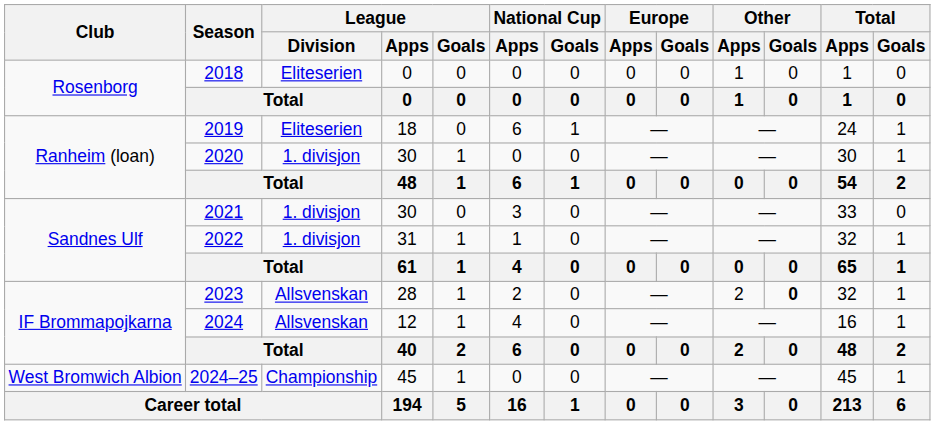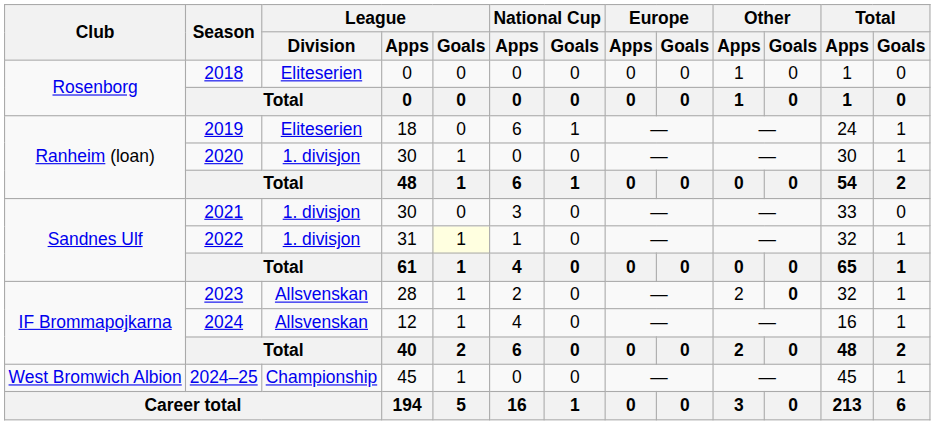(461, 239) no background -> (461, 239) lightyellow background
